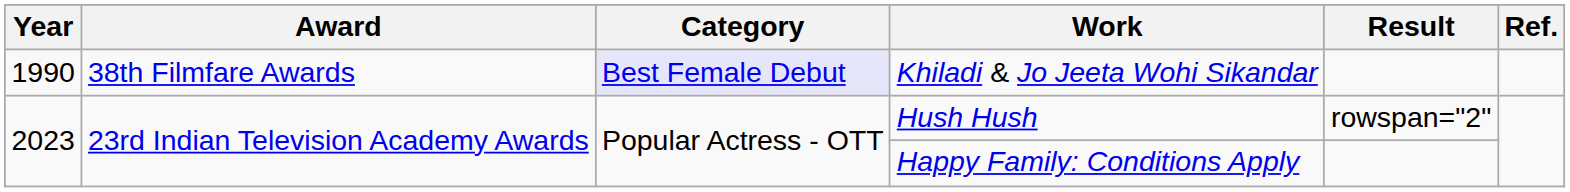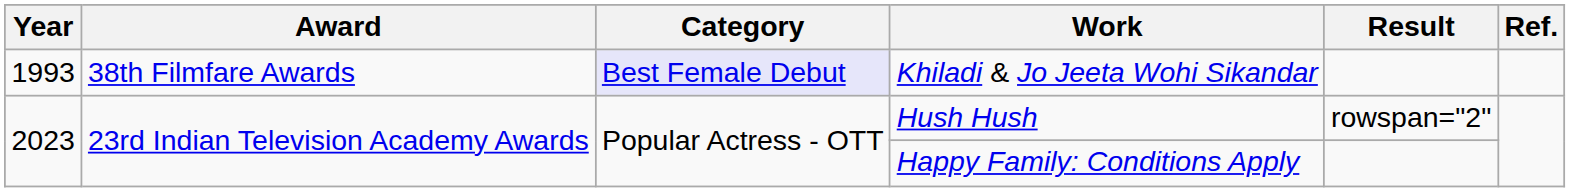(43, 72) 1990 -> (43, 72) 1993
